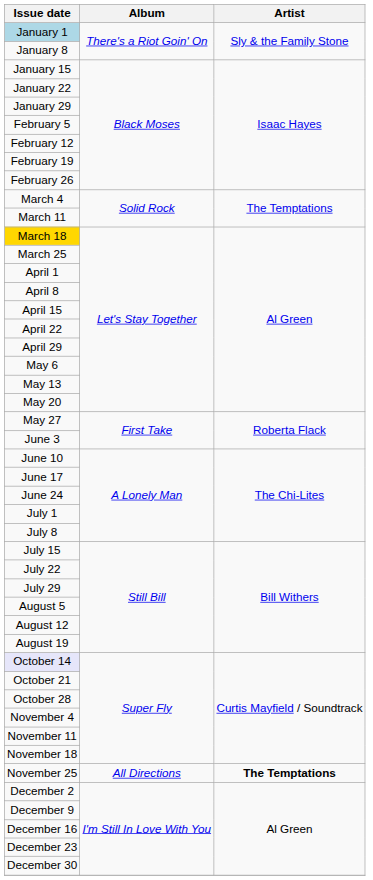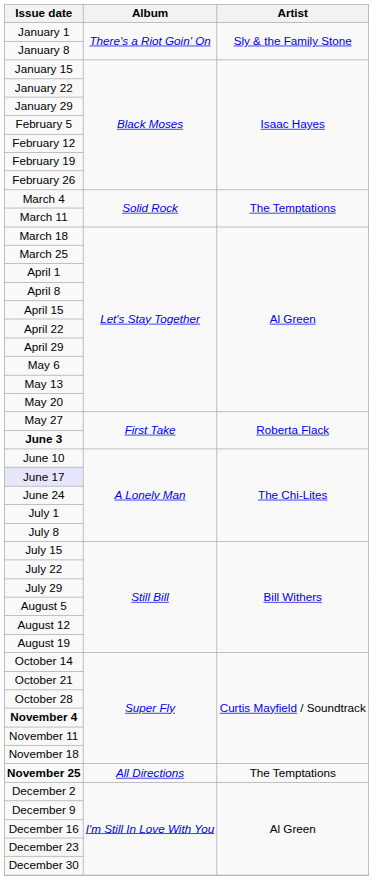(42, 32) lightblue background -> (44, 32) no background
(42, 236) gold background -> (44, 236) no background
(42, 439) normal -> (44, 439) bold
(42, 476) no background -> (44, 476) lavender background
(42, 662) lavender background -> (44, 662) no background
(42, 717) normal -> (44, 717) bold
(42, 773) normal -> (44, 773) bold
(289, 773) bold -> (293, 773) normal
